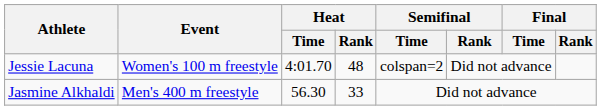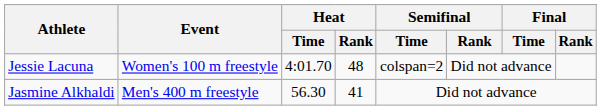(356, 92) 33 -> (356, 92) 41
